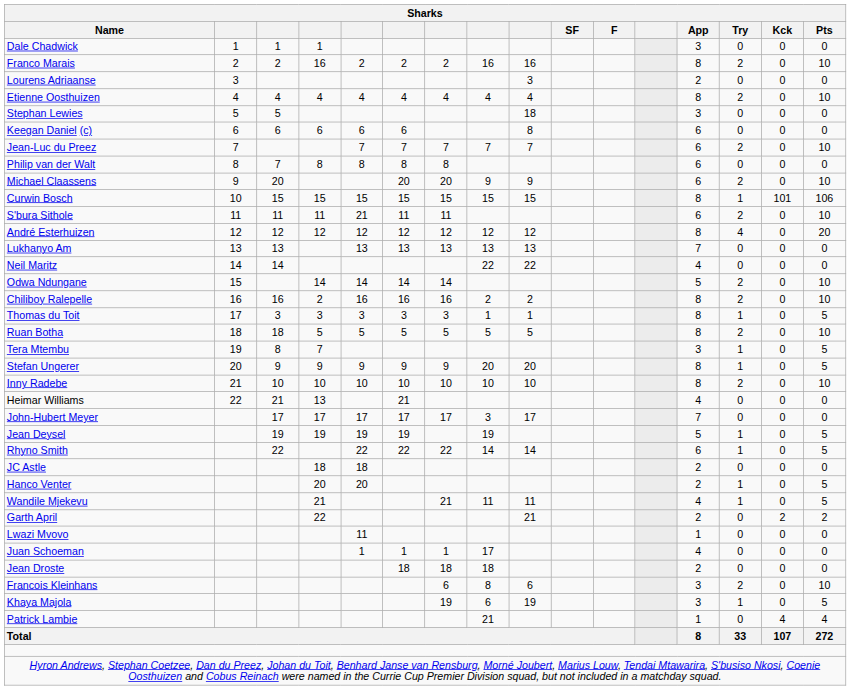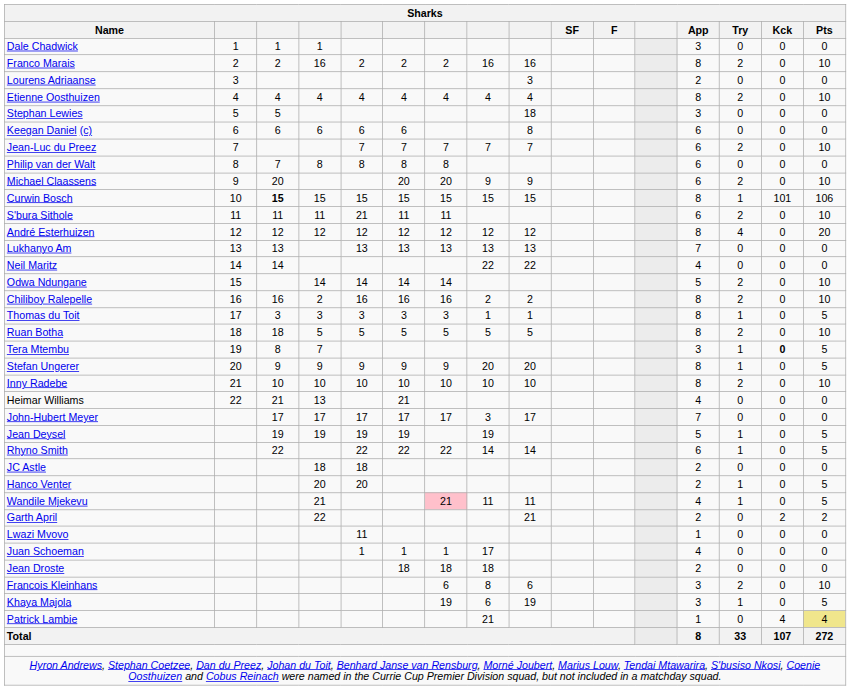(278, 198) normal -> (278, 198) bold
(782, 350) normal -> (782, 350) bold
(446, 501) no background -> (446, 501) pink background
(824, 619) no background -> (824, 619) khaki background
